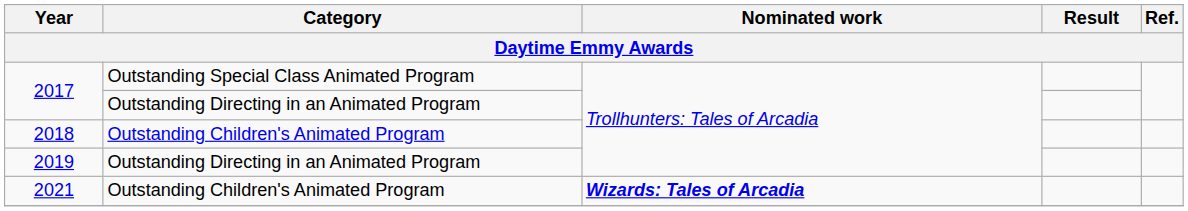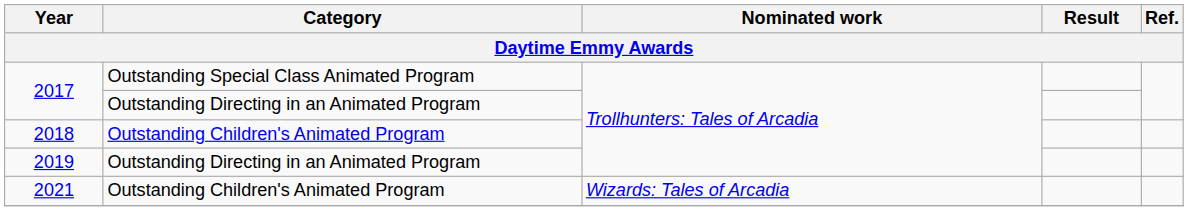(695, 190) bold -> (688, 190) normal
